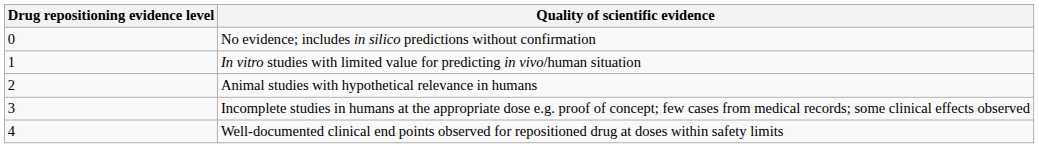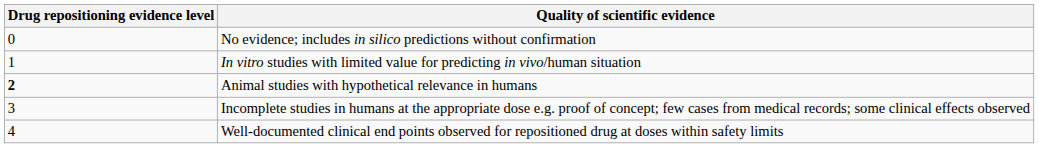(11, 85) normal -> (11, 85) bold
